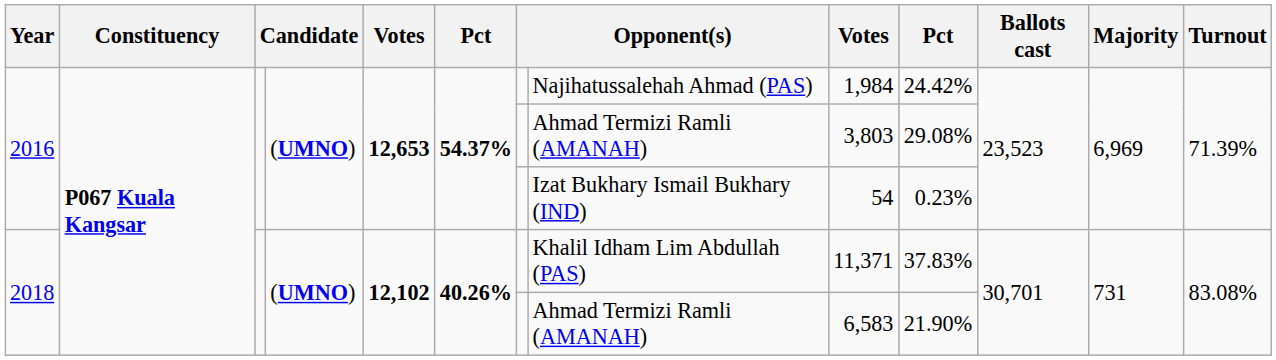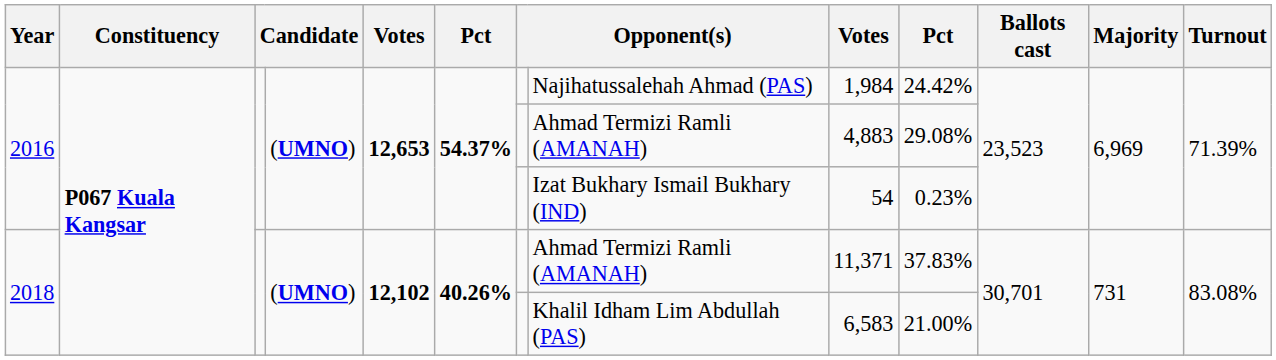(868, 135) 3,803 -> (868, 135) 4,883
(656, 261) Khalil Idham Lim Abdullah (PAS) -> (632, 261) Ahmad Termizi Ramli (AMANAH)
(632, 324) Ahmad Termizi Ramli (AMANAH) -> (656, 324) Khalil Idham Lim Abdullah (PAS)
(938, 324) 21.90% -> (938, 324) 21.00%
